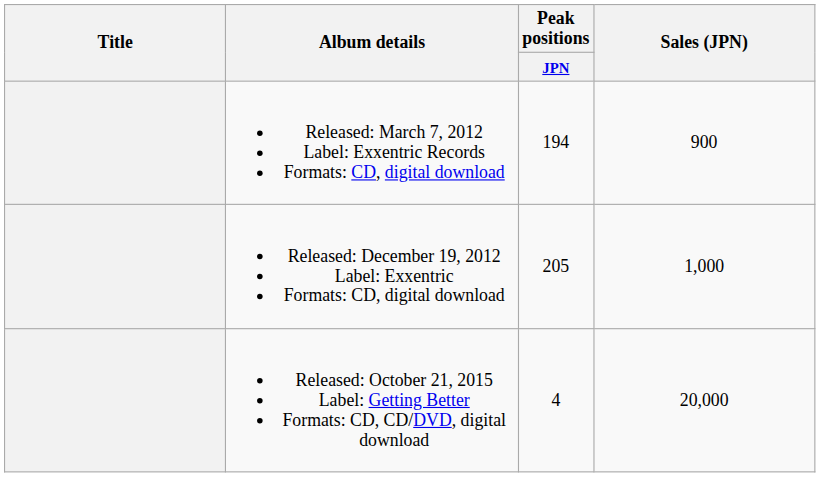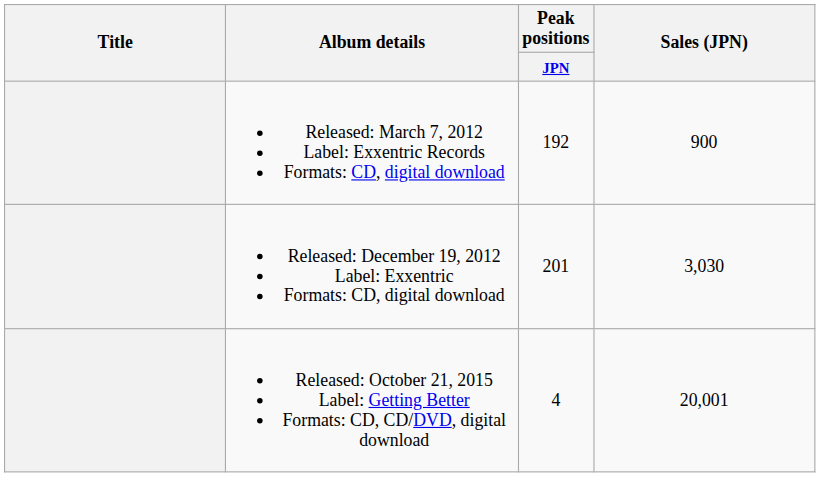(556, 142) 194 -> (556, 142) 192
(556, 266) 205 -> (556, 266) 201
(704, 266) 1,000 -> (704, 266) 3,030
(704, 399) 20,000 -> (704, 399) 20,001
